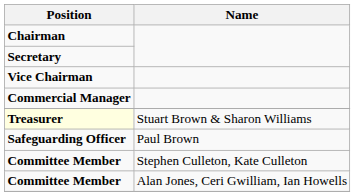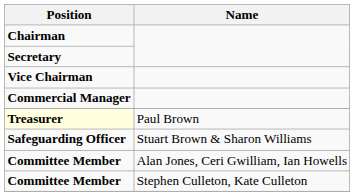(224, 118) Stuart Brown & Sharon Williams -> (168, 118) Paul Brown
(168, 139) Paul Brown -> (224, 139) Stuart Brown & Sharon Williams
(222, 160) Stephen Culleton, Kate Culleton -> (242, 160) Alan Jones, Ceri Gwilliam, Ian Howells
(242, 181) Alan Jones, Ceri Gwilliam, Ian Howells -> (222, 181) Stephen Culleton, Kate Culleton
